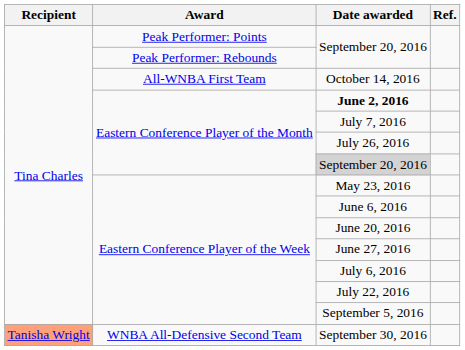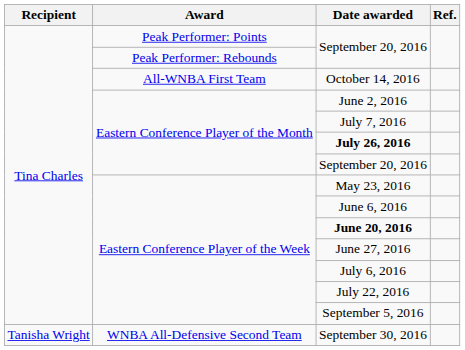(373, 100) bold -> (373, 100) normal
(373, 143) normal -> (373, 143) bold
(373, 164) lightgrey background -> (373, 164) no background
(373, 228) normal -> (373, 228) bold
(49, 334) lightsalmon background -> (49, 334) no background
